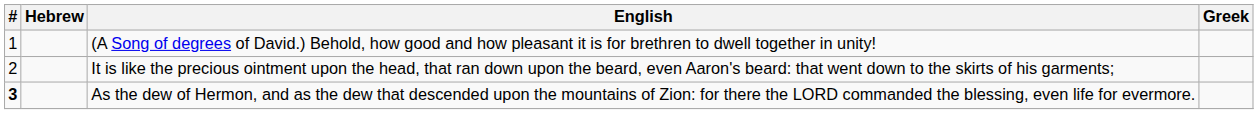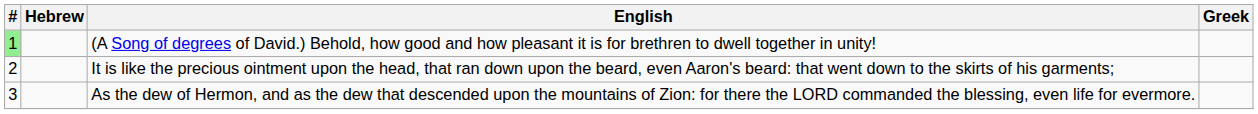(13, 43) no background -> (13, 43) lightgreen background
(13, 95) bold -> (13, 95) normal
